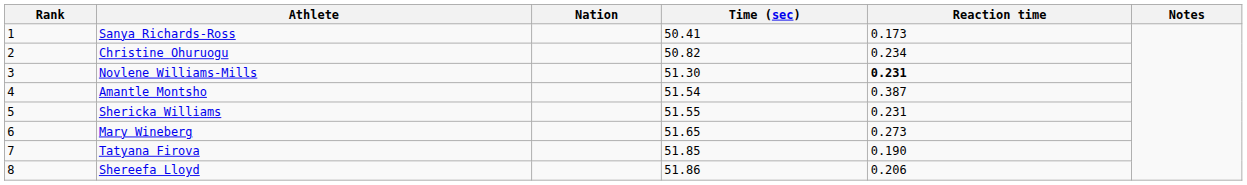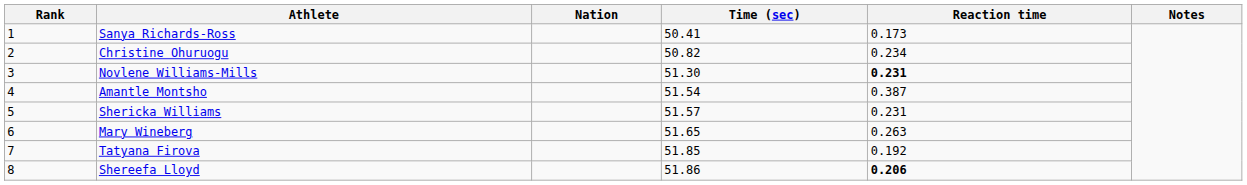(682, 112) 51.55 -> (682, 112) 51.57
(889, 131) 0.273 -> (889, 131) 0.263
(889, 151) 0.190 -> (889, 151) 0.192
(889, 170) normal -> (889, 170) bold
